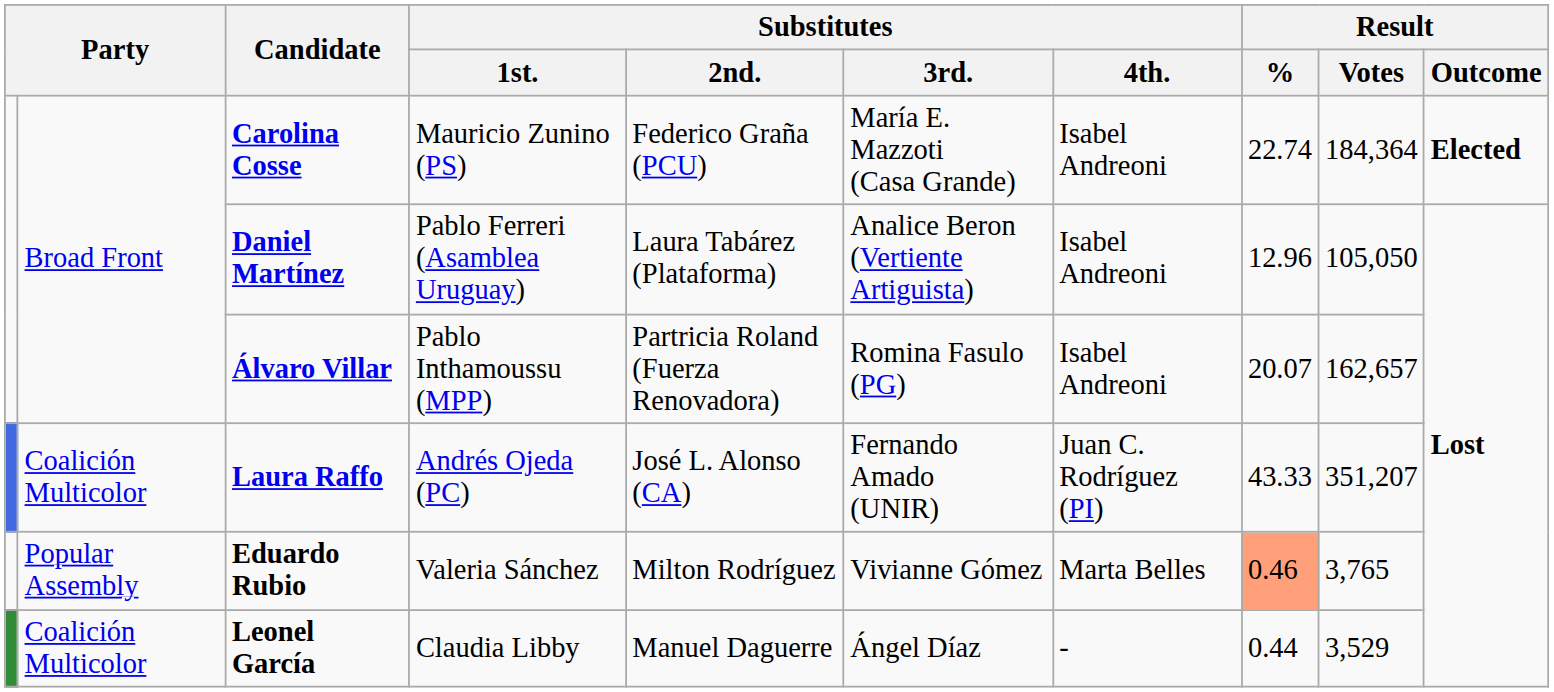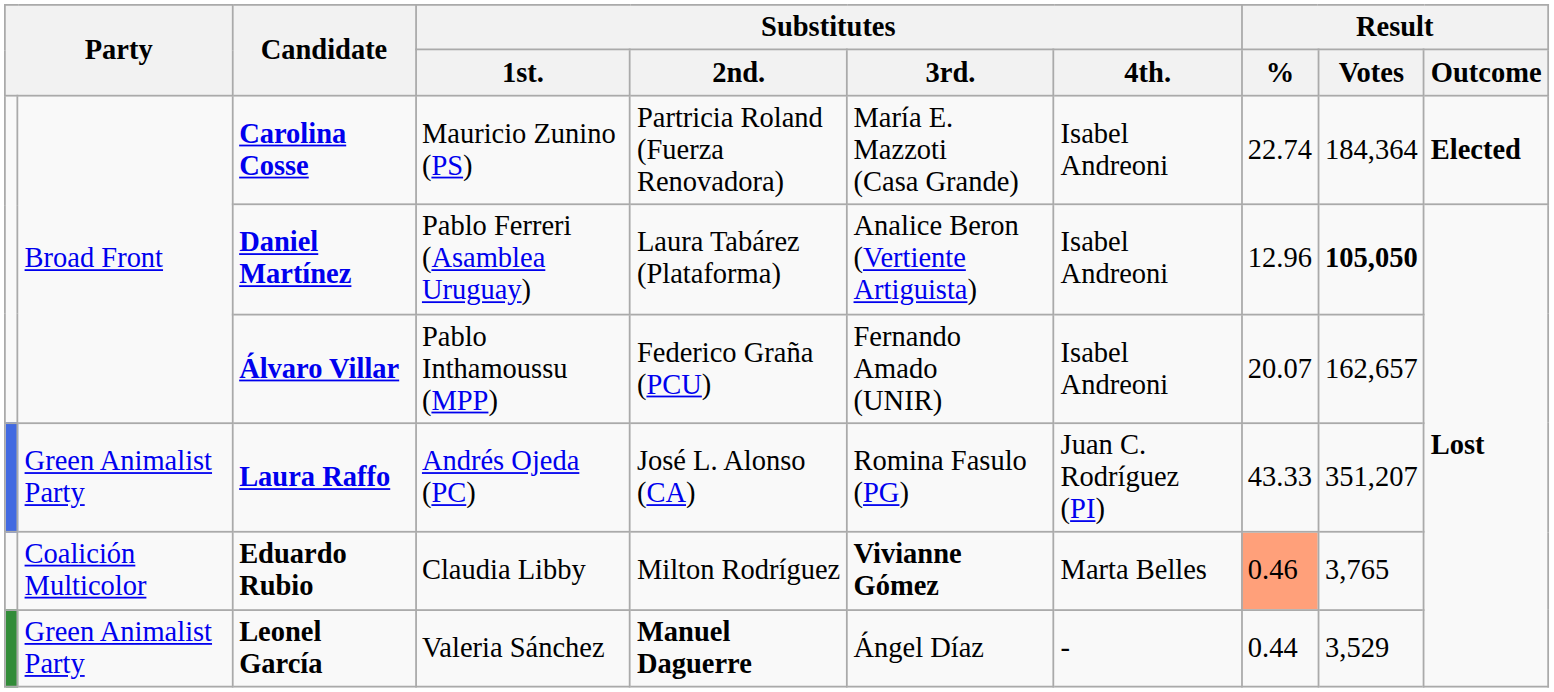(721, 149) Federico Graña (PCU) -> (730, 149) Partricia Roland (Fuerza Renovadora)
(1371, 258) normal -> (1371, 258) bold
(725, 367) Partricia Roland (Fuerza Renovadora) -> (725, 367) Federico Graña (PCU)
(937, 367) Romina Fasulo (PG) -> (907, 367) Fernando Amado (UNIR)
(85, 477) Coalición Multicolor -> (118, 477) Green Animalist Party
(904, 477) Fernando Amado (UNIR) -> (940, 477) Romina Fasulo (PG)
(82, 570) Popular Assembly -> (85, 570) Coalición Multicolor
(507, 570) Valeria Sánchez -> (504, 570) Claudia Libby
(946, 570) normal -> (908, 570) bold
(85, 647) Coalición Multicolor -> (118, 647) Green Animalist Party
(498, 647) Claudia Libby -> (513, 647) Valeria Sánchez
(732, 647) normal -> (694, 647) bold
